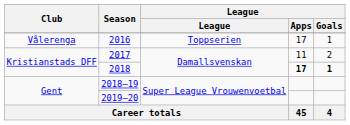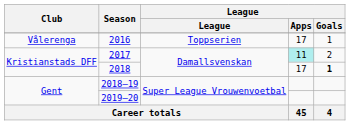(301, 55) no background -> (301, 55) paleturquoise background
(301, 69) bold -> (301, 69) normal
